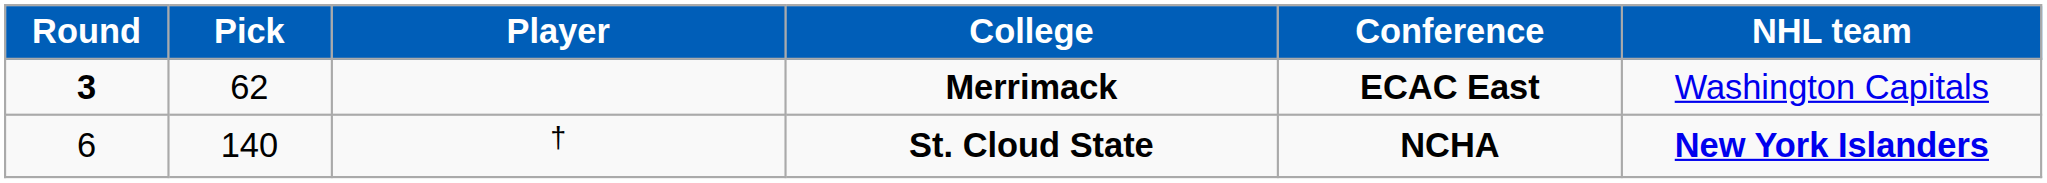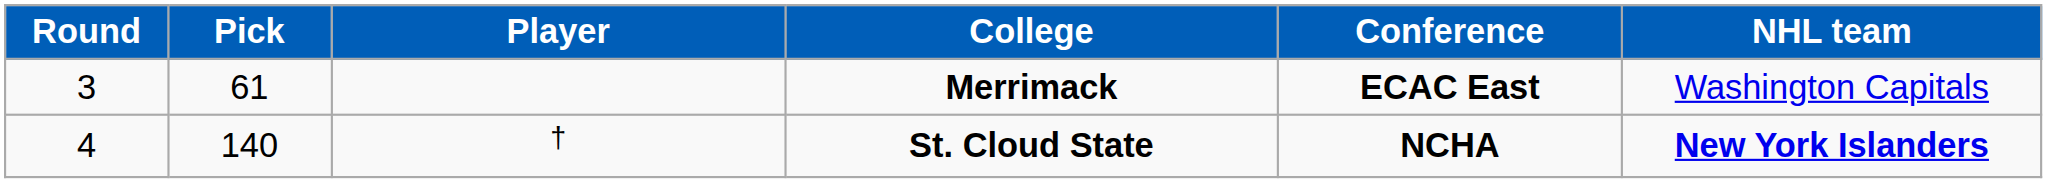(87, 86) bold -> (87, 86) normal
(249, 86) 62 -> (249, 86) 61
(87, 145) 6 -> (87, 145) 4
